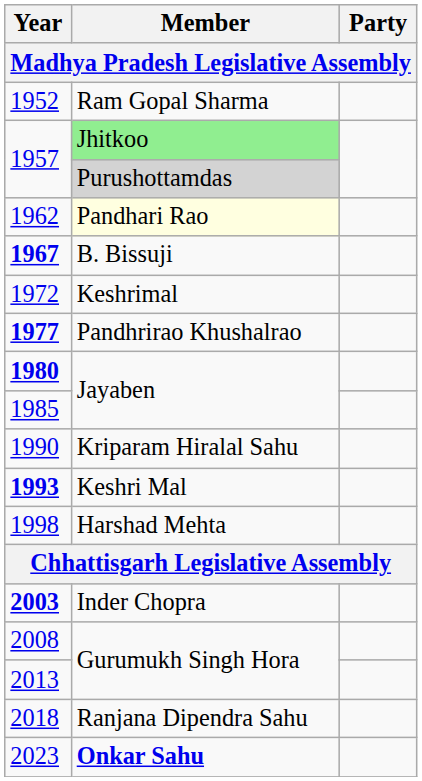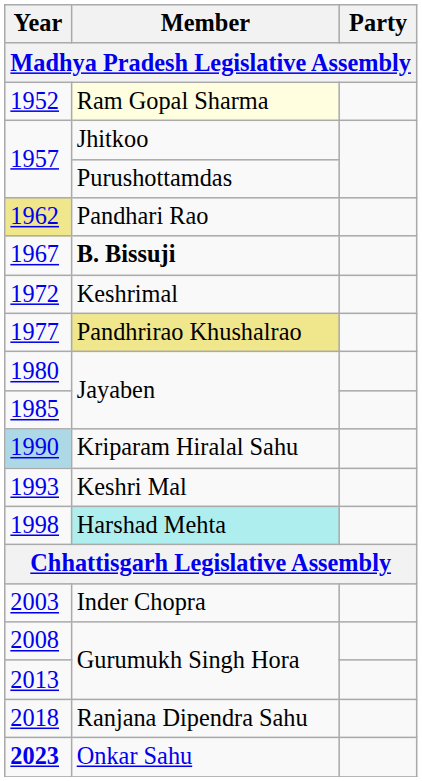(173, 100) no background -> (173, 100) lightyellow background
(113, 139) lightgreen background -> (113, 139) no background
(154, 178) lightgrey background -> (154, 178) no background
(35, 216) no background -> (35, 216) khaki background
(143, 216) lightyellow background -> (143, 216) no background
(35, 255) bold -> (35, 255) normal
(125, 255) normal -> (126, 255) bold
(35, 332) bold -> (35, 332) normal
(189, 332) no background -> (189, 332) khaki background
(35, 370) bold -> (35, 370) normal
(35, 448) no background -> (35, 448) lightblue background
(35, 486) bold -> (35, 486) normal
(151, 525) no background -> (151, 525) paleturquoise background
(35, 602) bold -> (35, 602) normal
(35, 756) normal -> (35, 756) bold
(140, 756) bold -> (134, 756) normal
